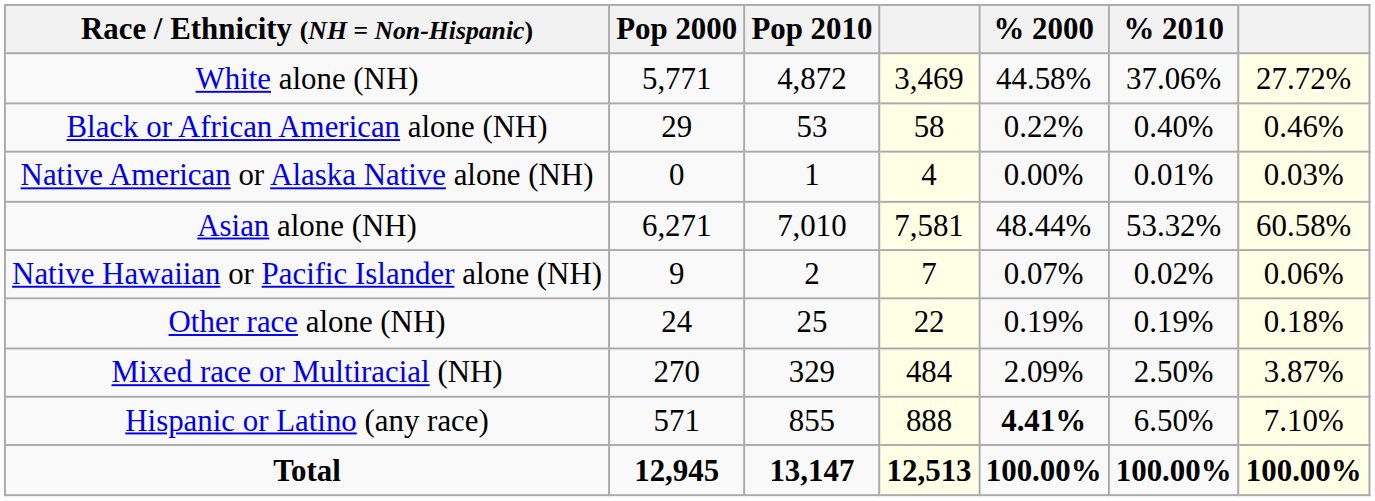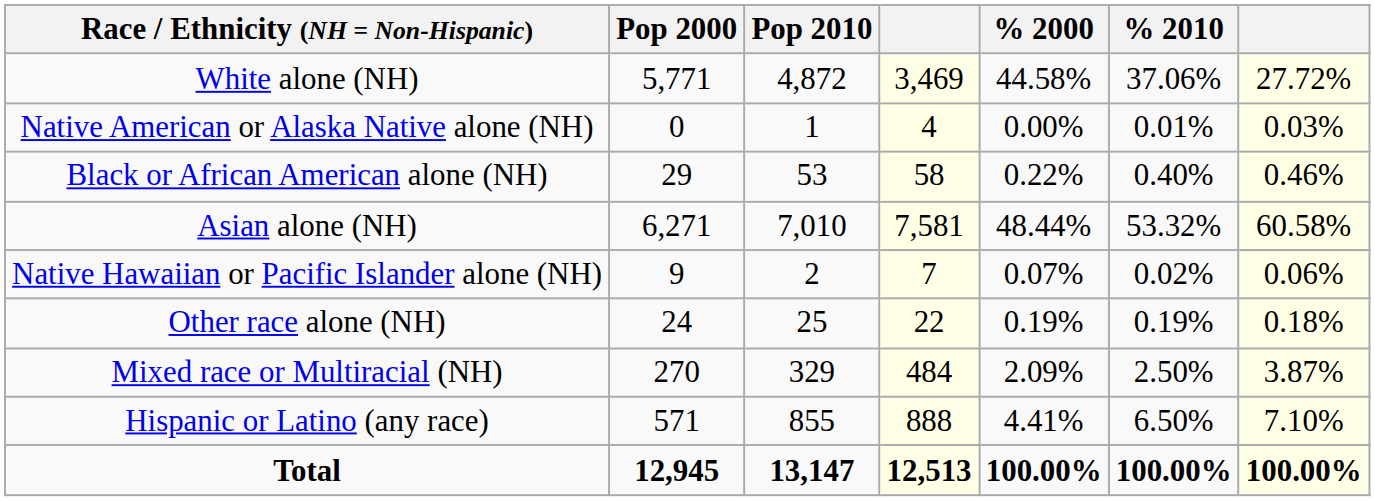rows swapped: (307, 126) <-> (307, 175)
(1044, 420) bold -> (1044, 420) normal
